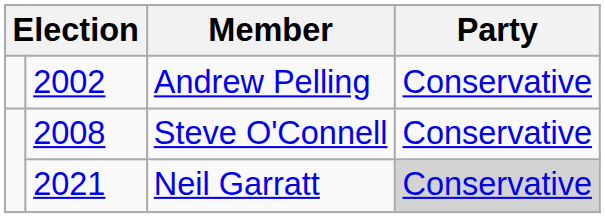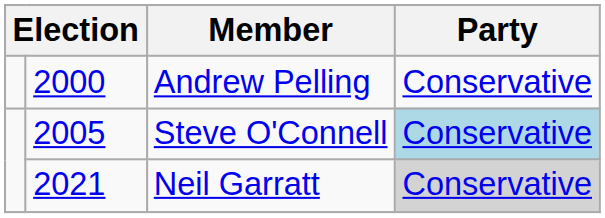(69, 81) 2002 -> (69, 81) 2000
(69, 133) 2008 -> (69, 133) 2005
(497, 133) no background -> (497, 133) lightblue background
